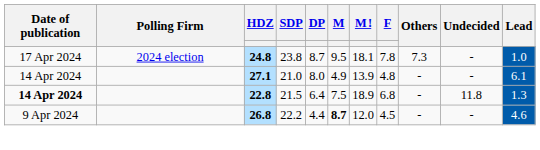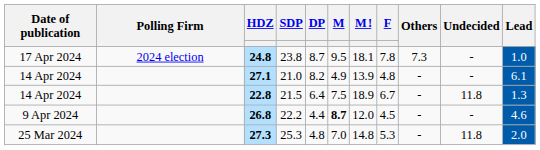(317, 76) 8.0 -> (317, 76) 8.2
(50, 96) bold -> (50, 96) normal
(387, 96) 6.8 -> (387, 96) 6.7
+ row: (260, 135)
